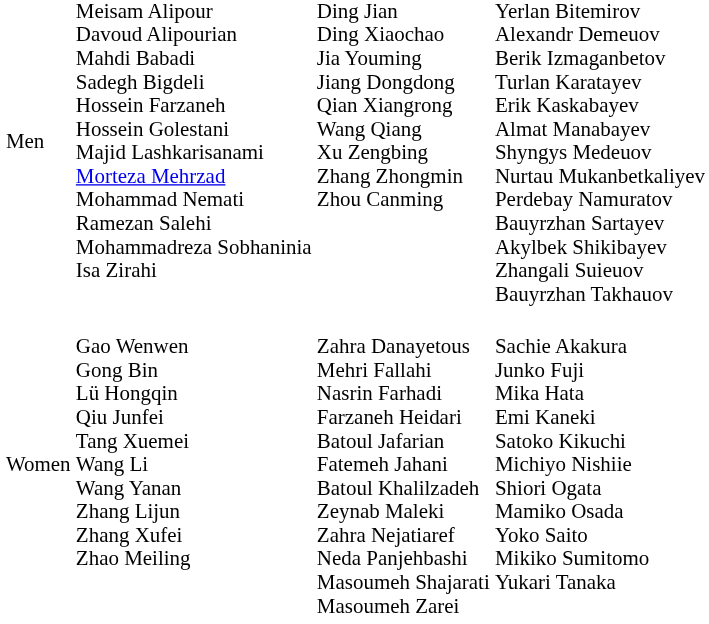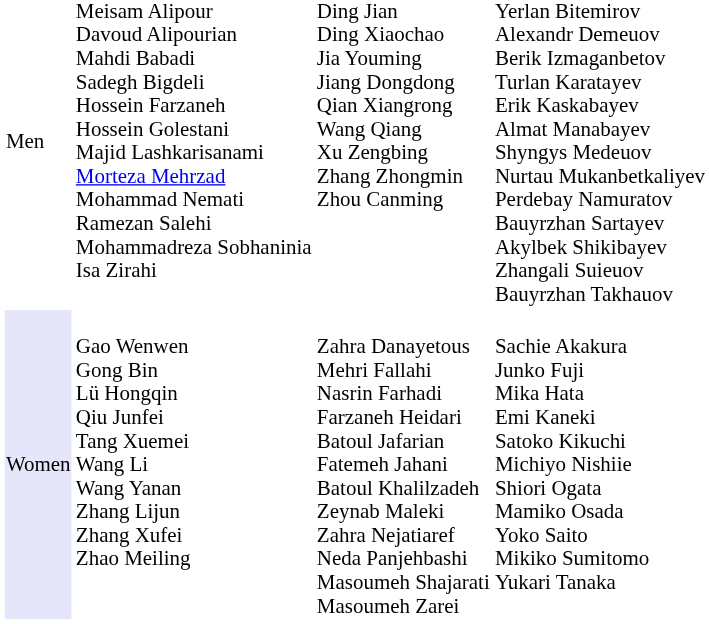(38, 464) no background -> (38, 464) lavender background
